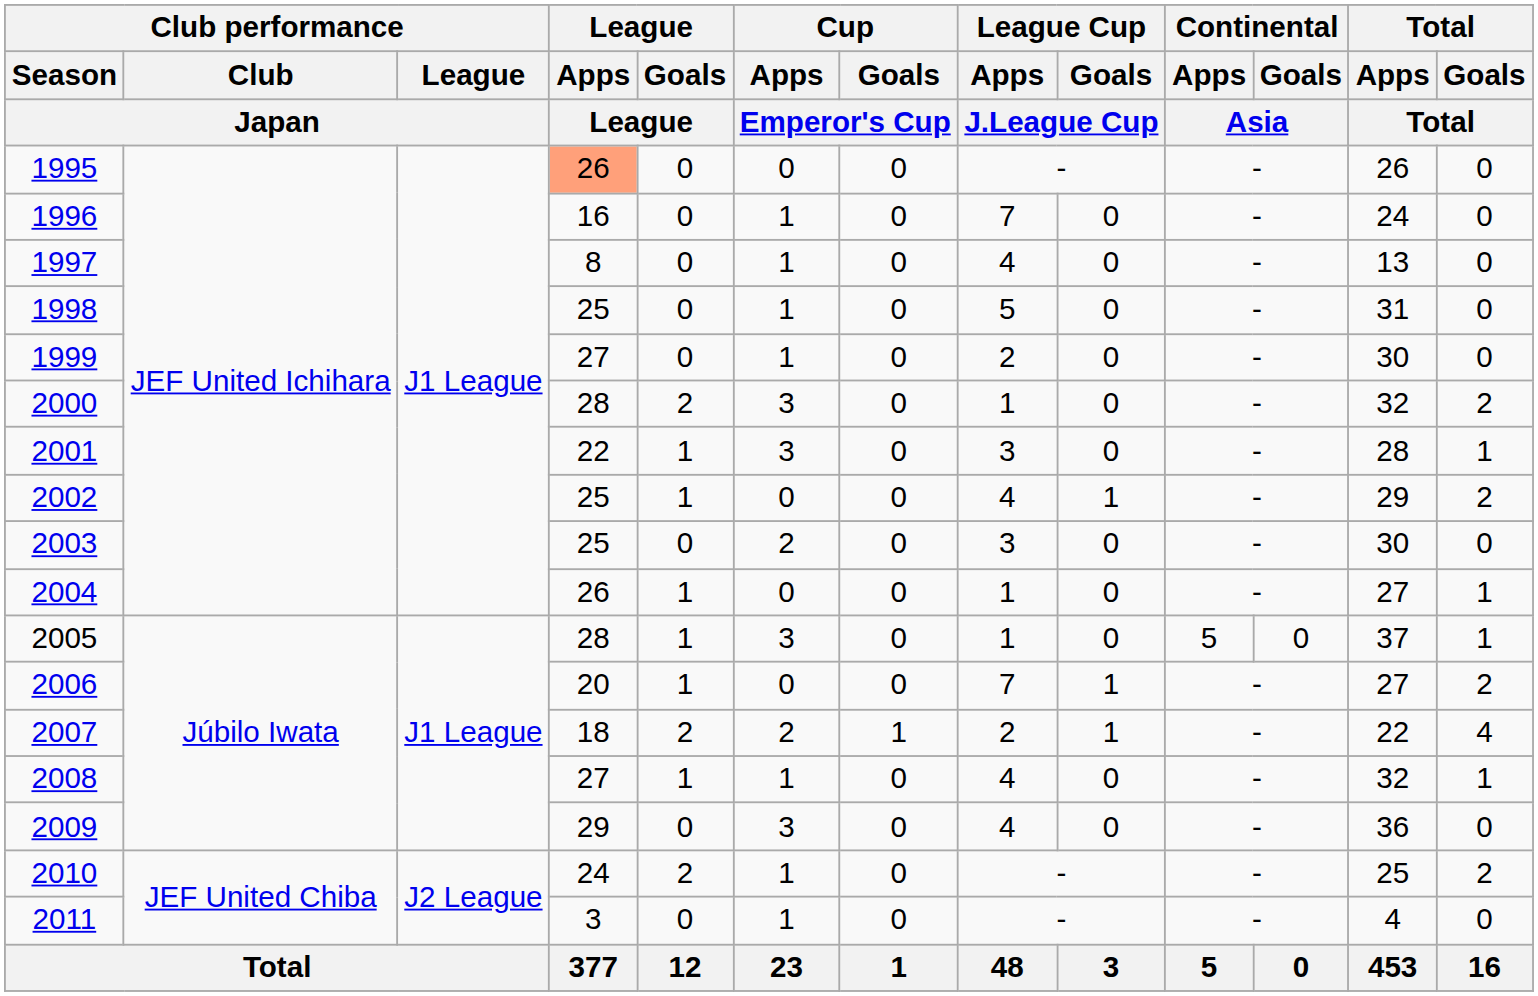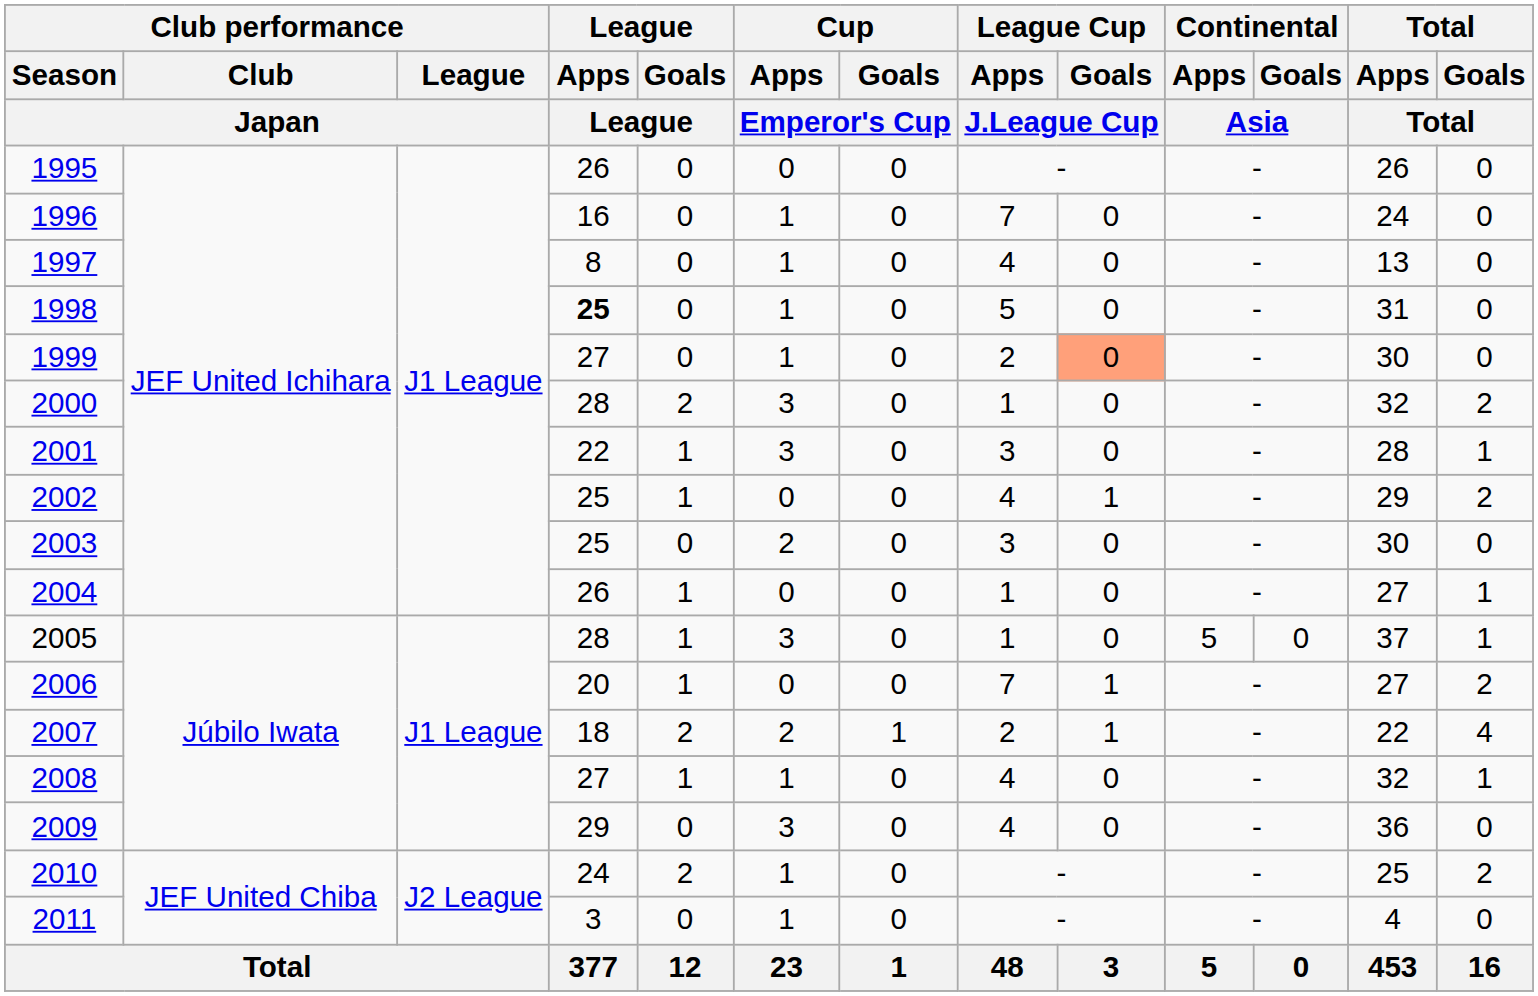(593, 168) lightsalmon background -> (593, 168) no background
(593, 309) normal -> (593, 309) bold
(1111, 356) no background -> (1111, 356) lightsalmon background
